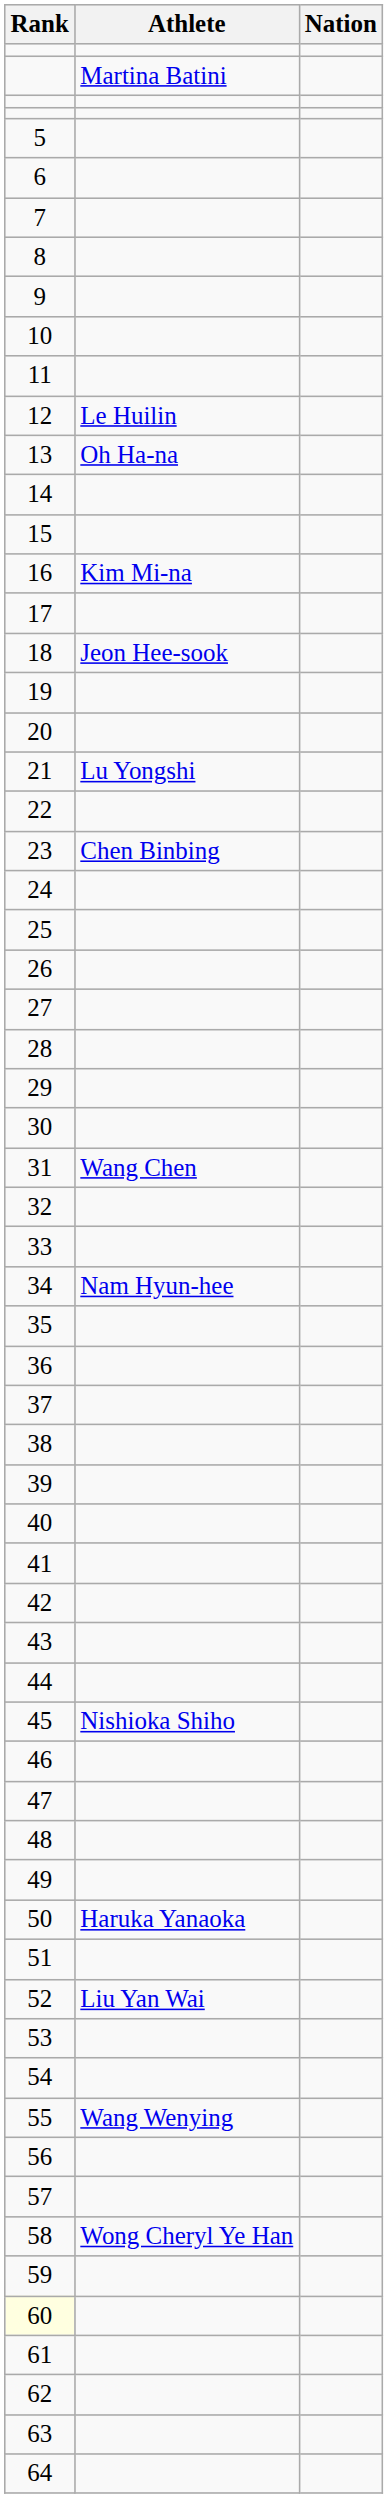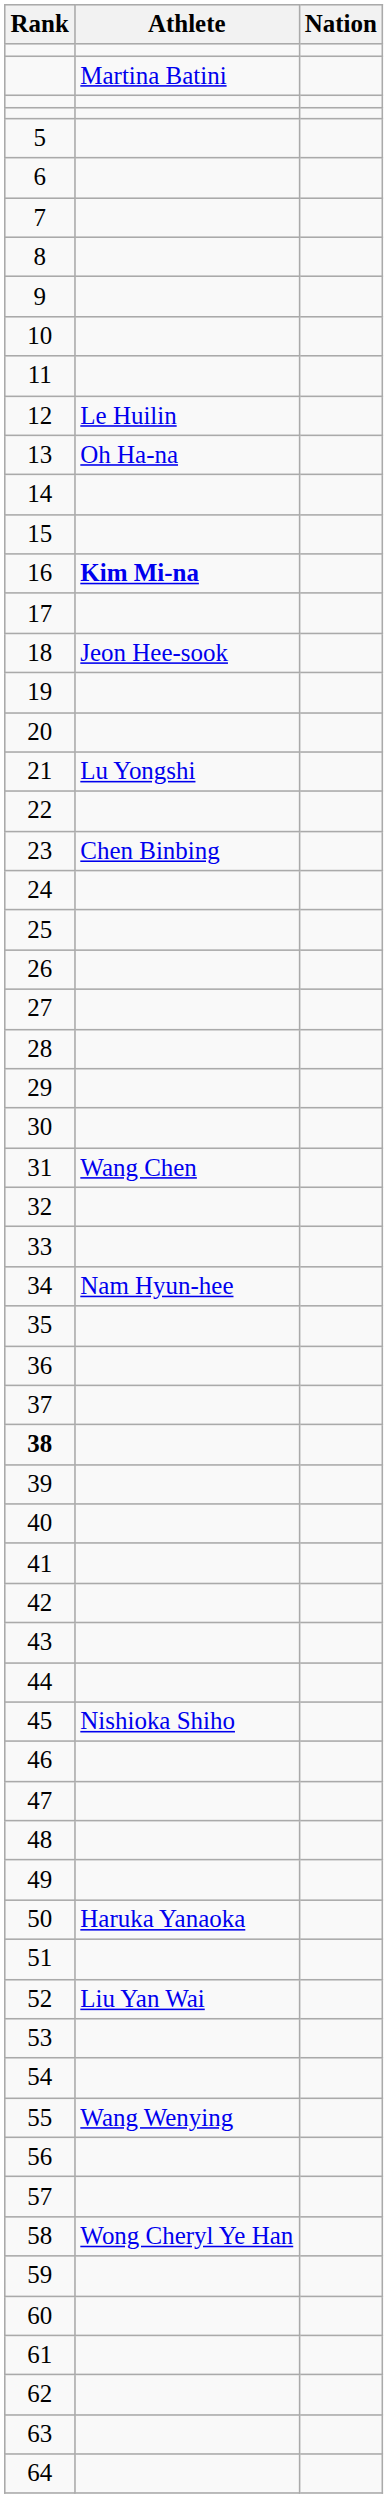(136, 573) normal -> (140, 573) bold
(40, 1444) normal -> (40, 1444) bold
(40, 2315) lightyellow background -> (40, 2315) no background
